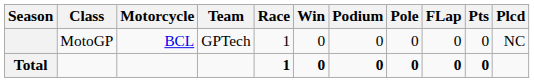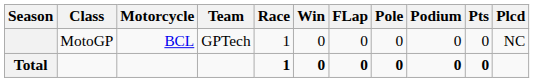columns swapped: (358, 16) <-> (444, 16)
